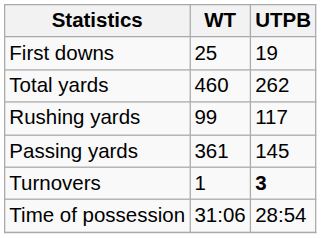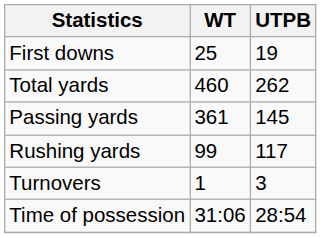rows swapped: (75, 118) <-> (74, 150)
(261, 183) bold -> (261, 183) normal
